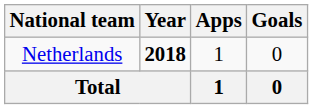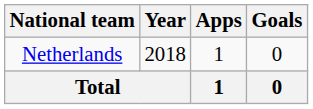(165, 53) bold -> (165, 53) normal
